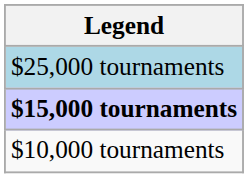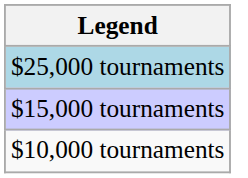(124, 108) bold -> (118, 108) normal
